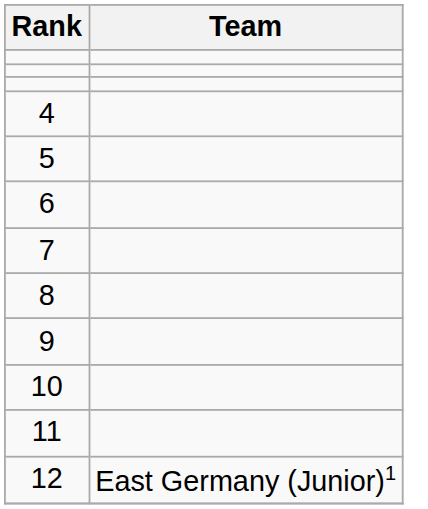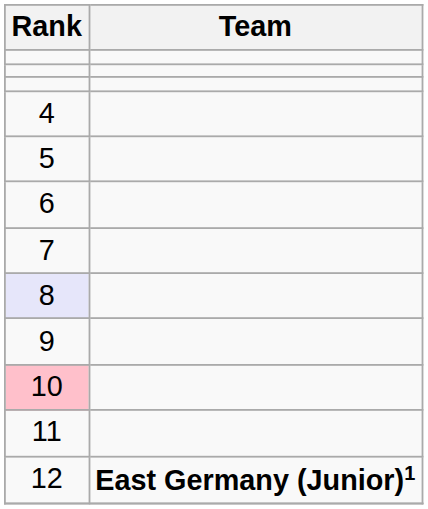(47, 295) no background -> (47, 295) lavender background
(47, 386) no background -> (47, 386) pink background
(246, 479) normal -> (255, 479) bold
